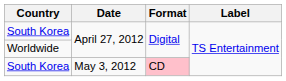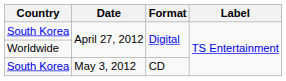(157, 66) pink background -> (157, 66) no background
